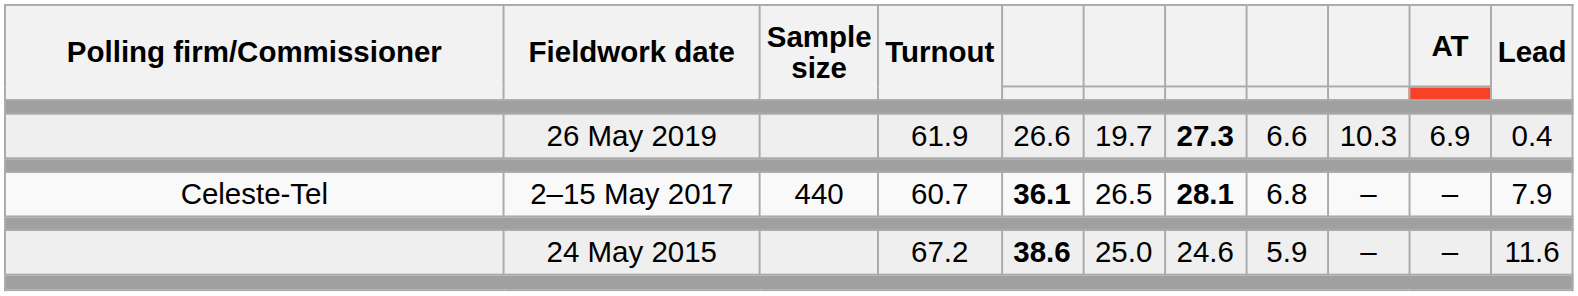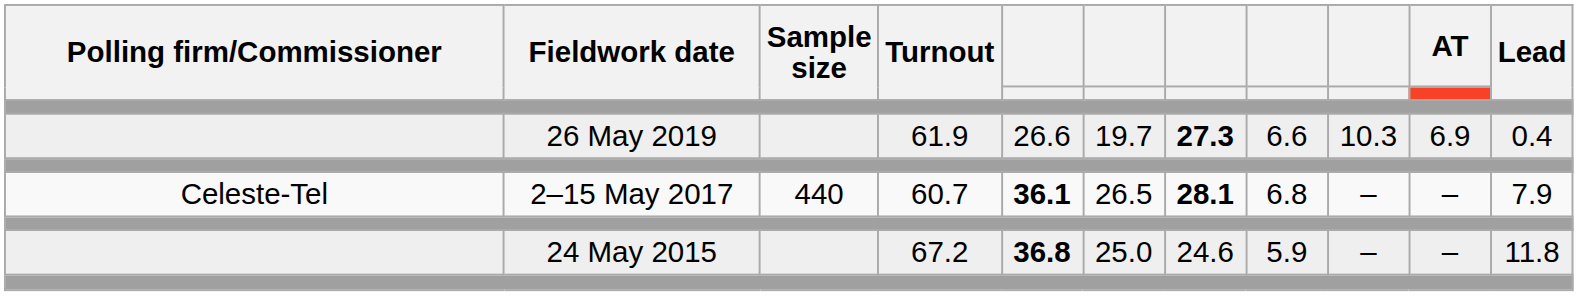(1042, 252) 38.6 -> (1042, 252) 36.8
(1532, 252) 11.6 -> (1532, 252) 11.8
